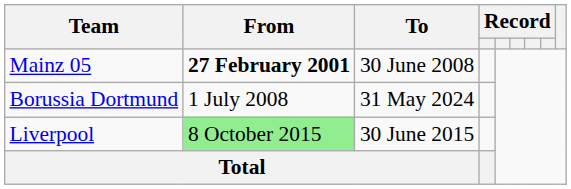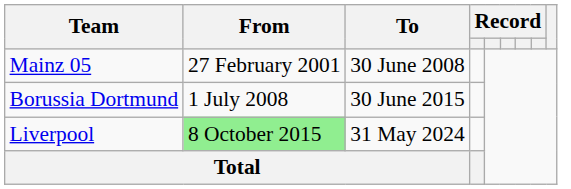(269, 65) bold -> (264, 65) normal
(417, 99) 31 May 2024 -> (408, 99) 30 June 2015
(417, 133) 30 June 2015 -> (408, 133) 31 May 2024
